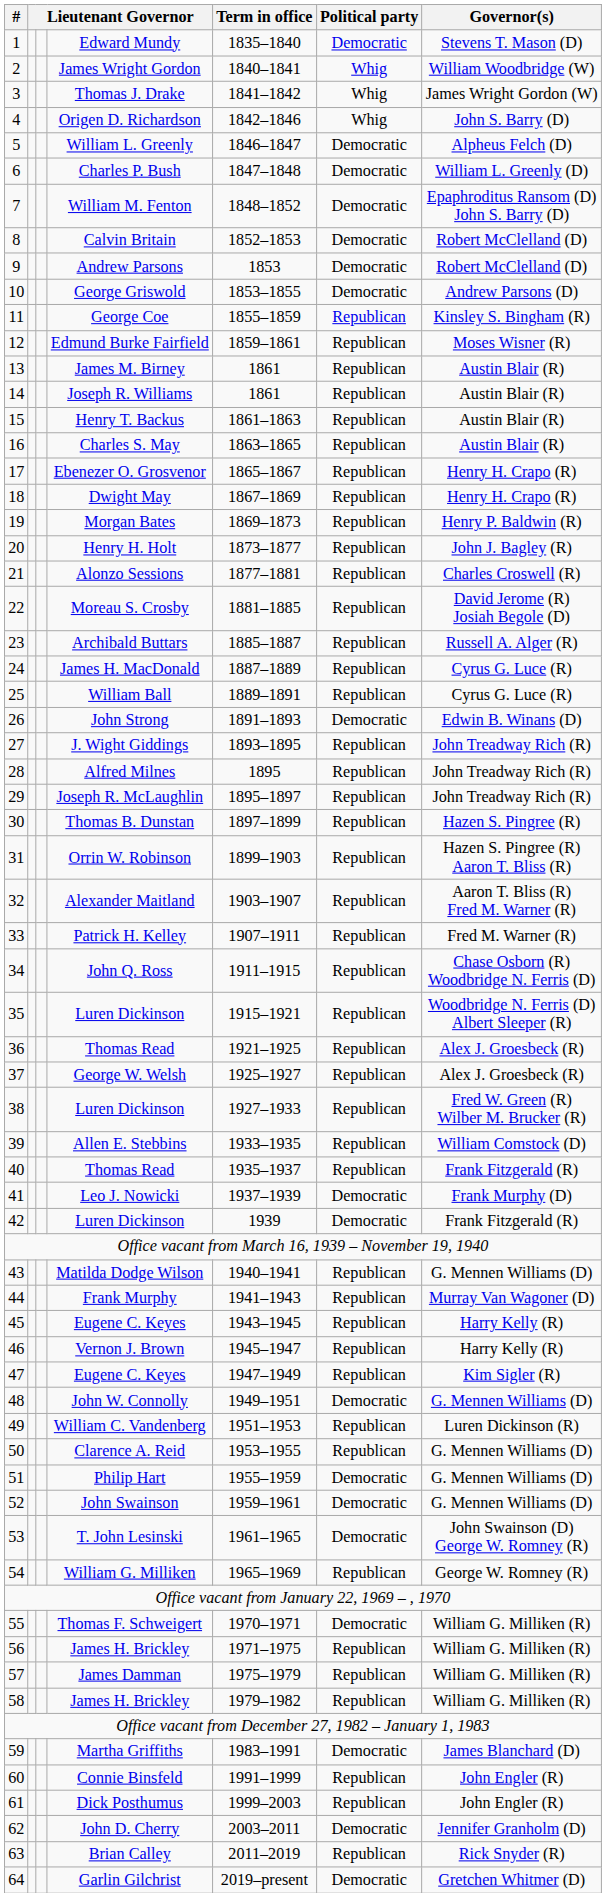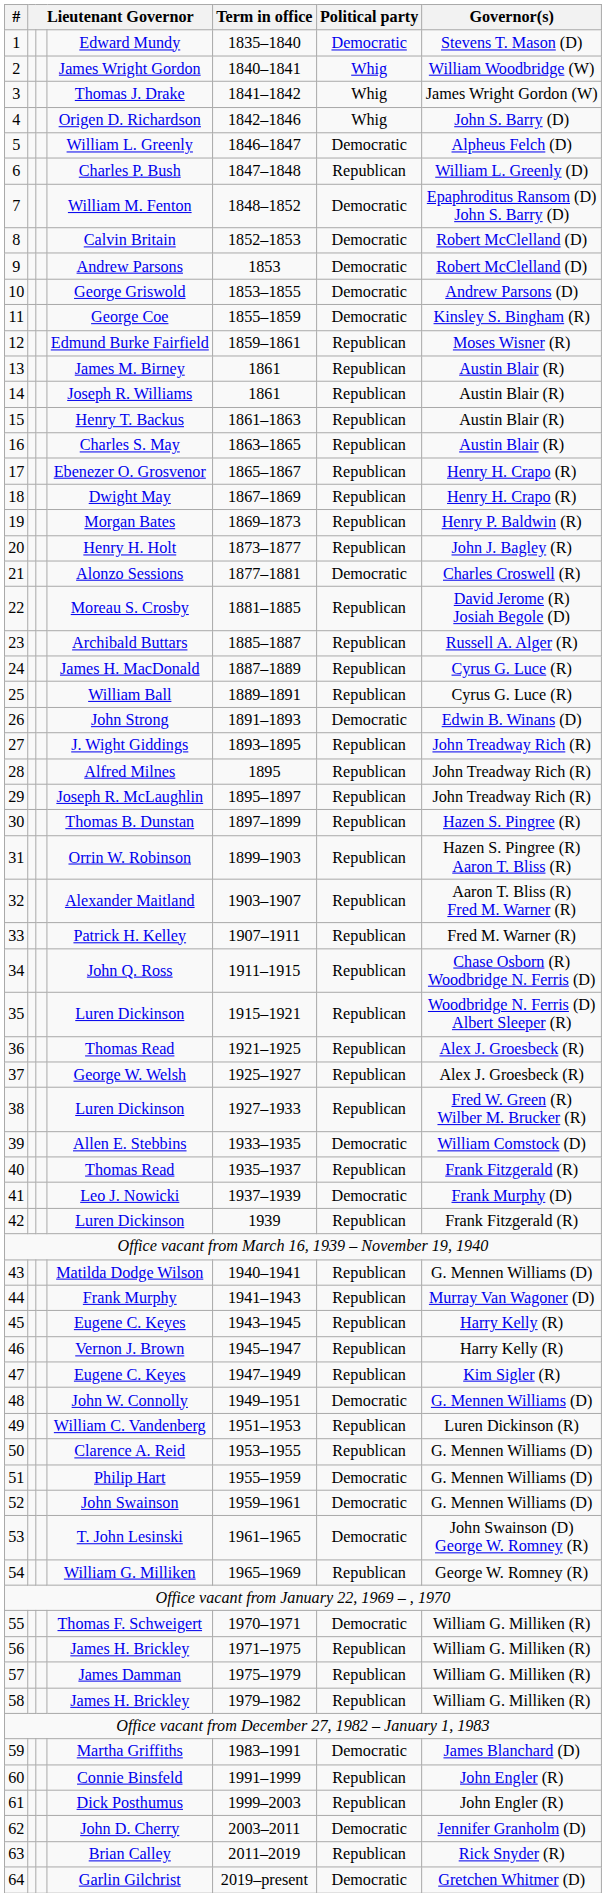(369, 171) Democratic -> (369, 171) Republican
(369, 317) Republican -> (369, 317) Democratic
(369, 573) Republican -> (369, 573) Democratic
(369, 1144) Republican -> (369, 1144) Democratic
(369, 1220) Democratic -> (369, 1220) Republican
